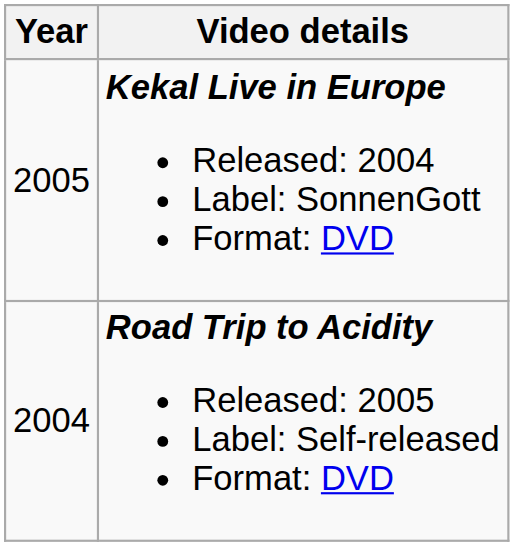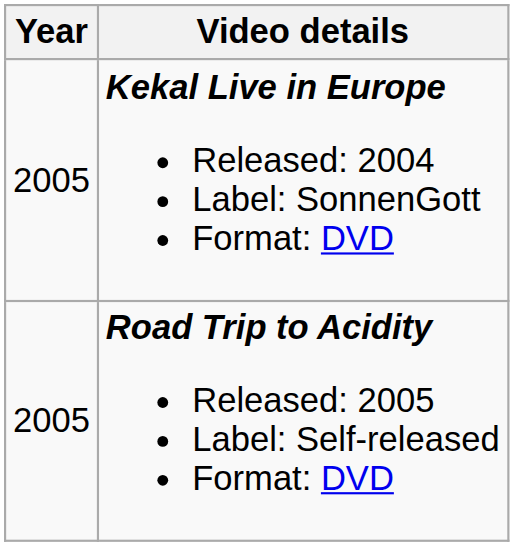(51, 420) 2004 -> (51, 420) 2005
